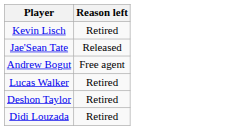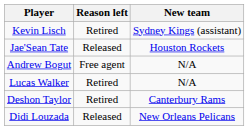+ column: (187, 13)
(102, 116) Retired -> (102, 116) Released
